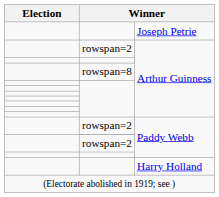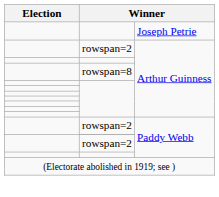- row: (107, 166)
